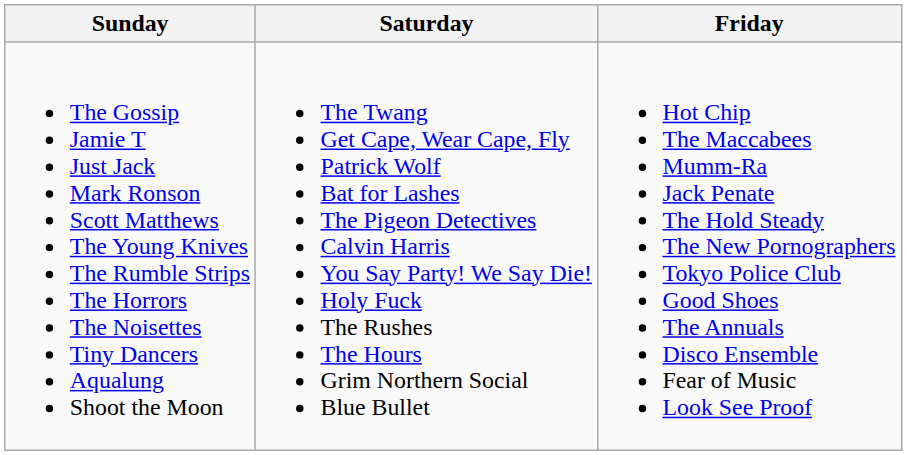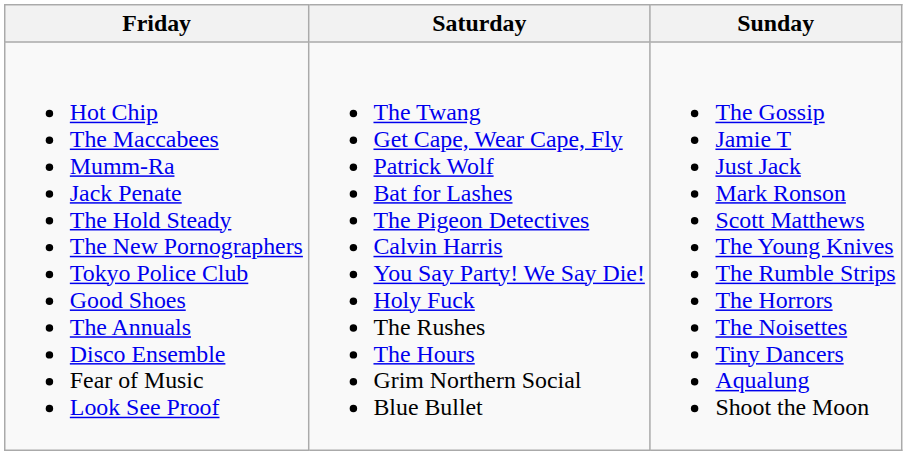columns swapped: (749, 23) <-> (130, 23)
